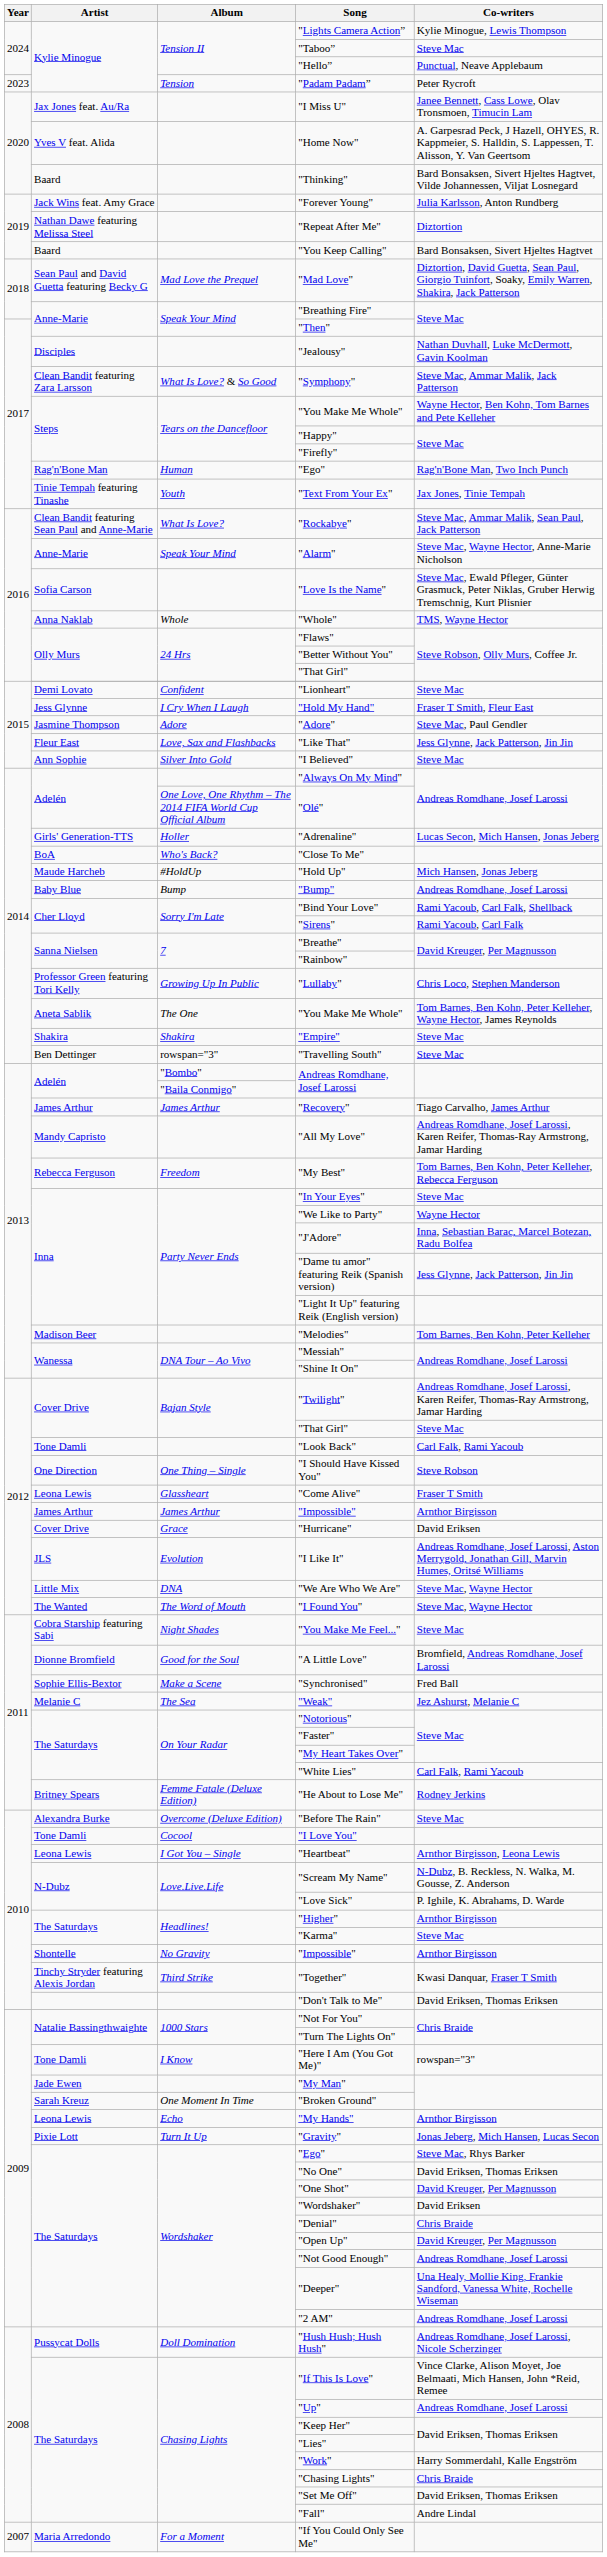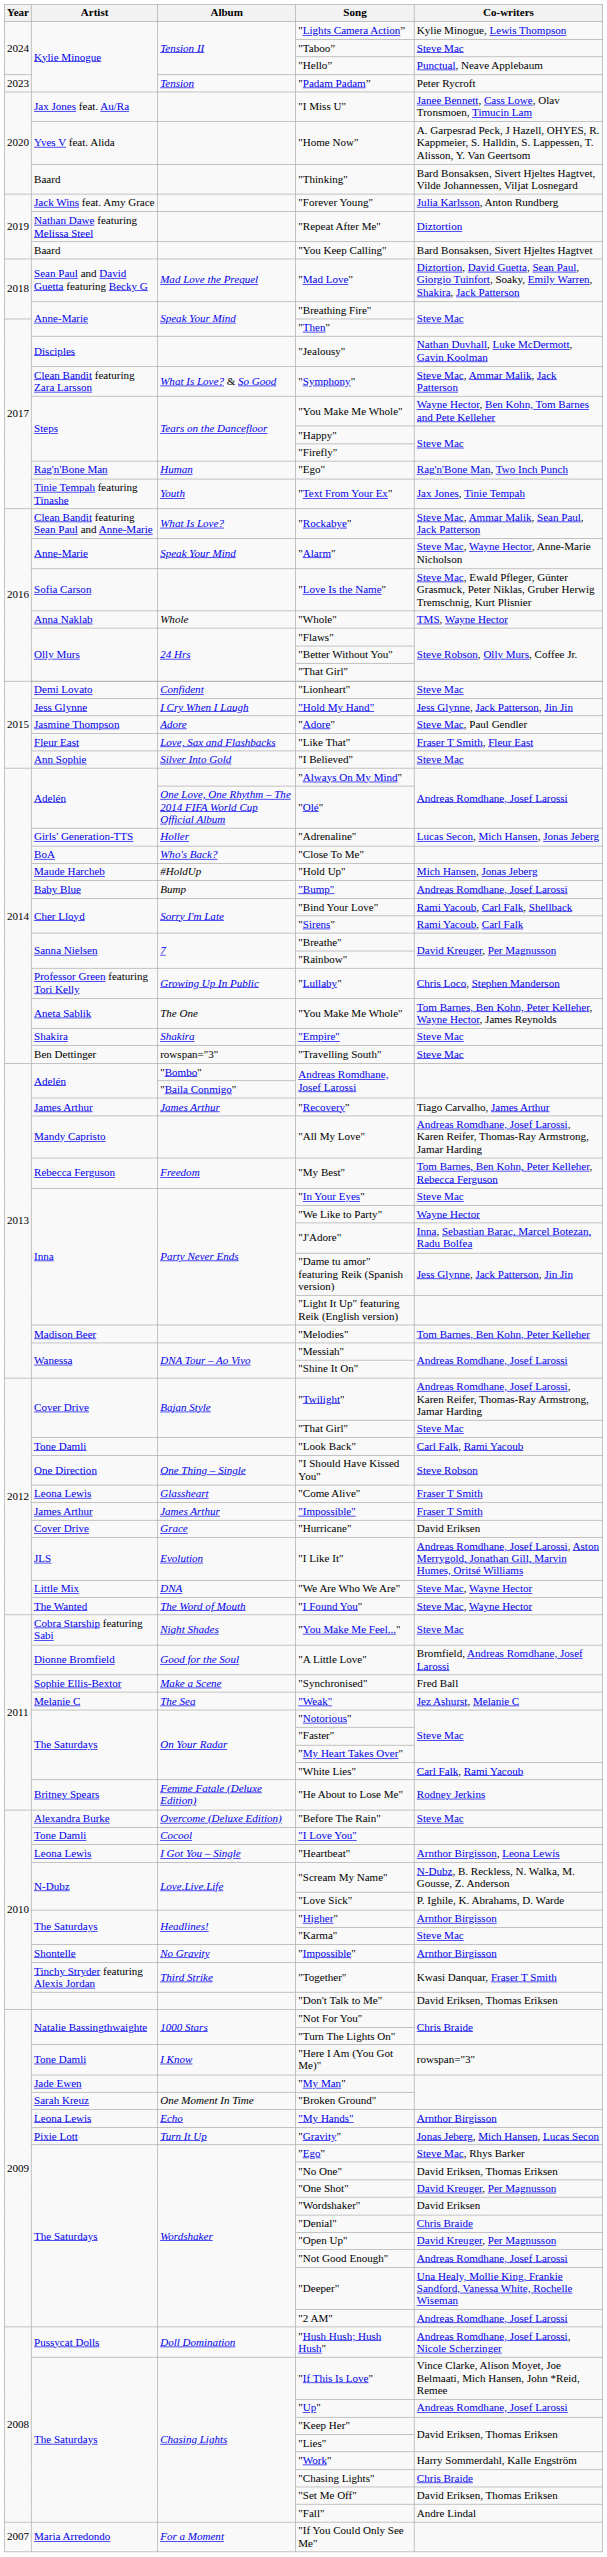(475, 707) Fraser T Smith, Fleur East -> (495, 707) Jess Glynne, Jack Patterson, Jin Jin
(495, 742) Jess Glynne, Jack Patterson, Jin Jin -> (475, 742) Fraser T Smith, Fleur East
(457, 1511) Arnthor Birgisson -> (450, 1511) Fraser T Smith
